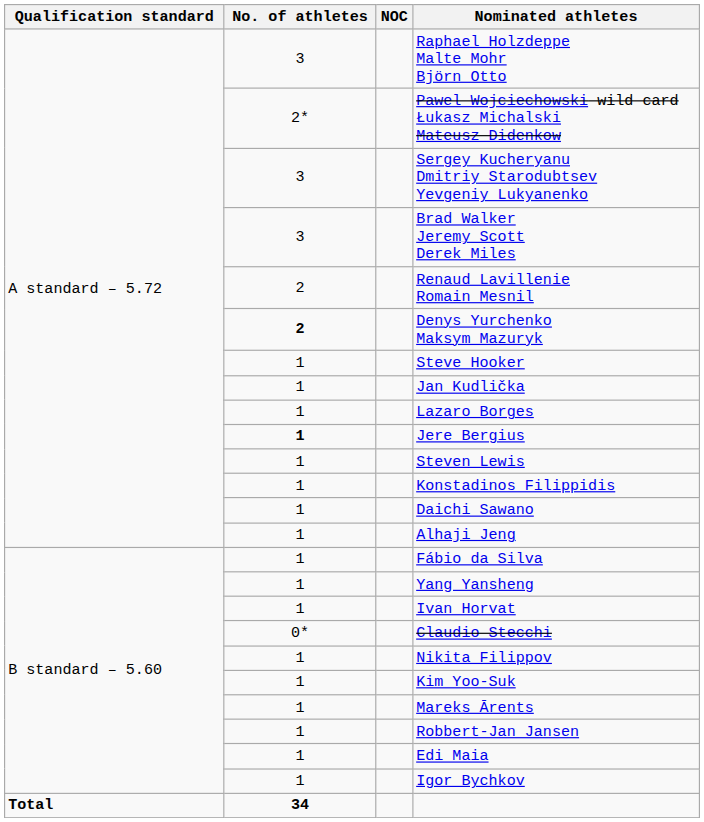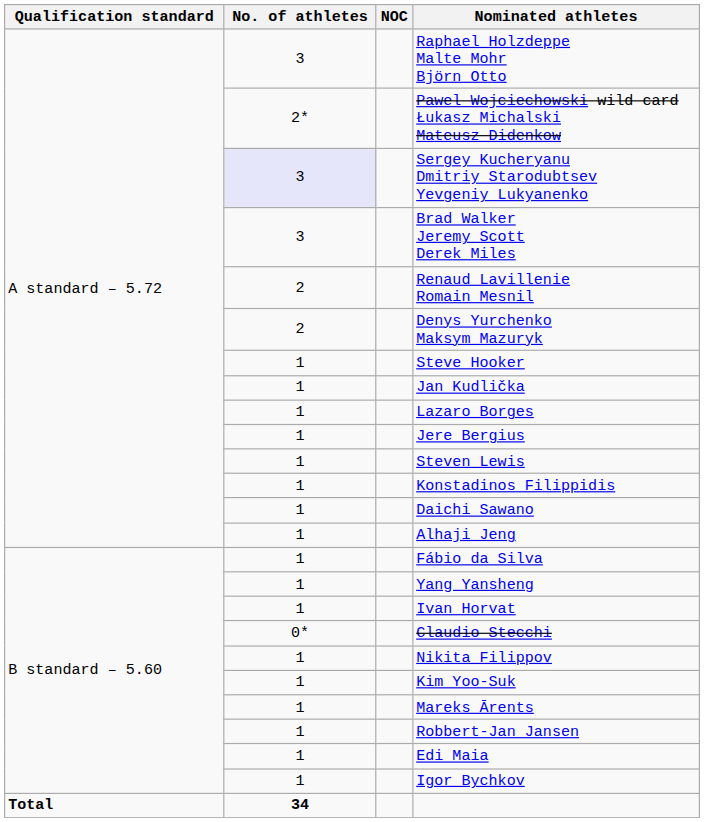(300, 178) no background -> (300, 178) lavender background
(300, 330) bold -> (300, 330) normal
(300, 437) bold -> (300, 437) normal
